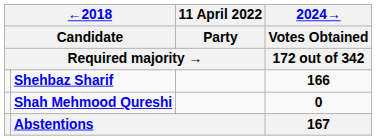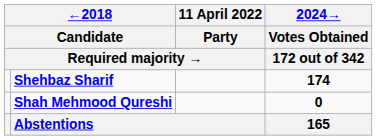(318, 80) 166 -> (318, 80) 174
(318, 124) 167 -> (318, 124) 165
